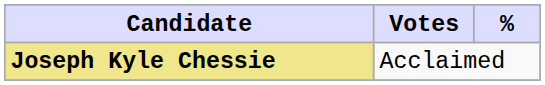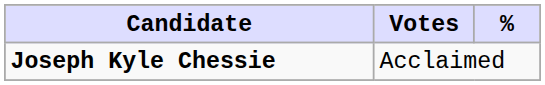(143, 62) khaki background -> (143, 62) no background
